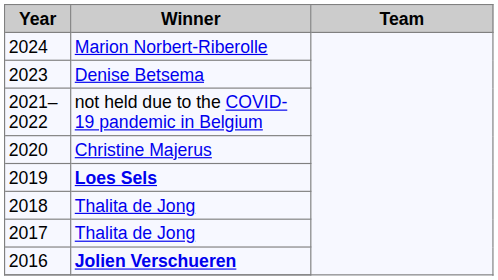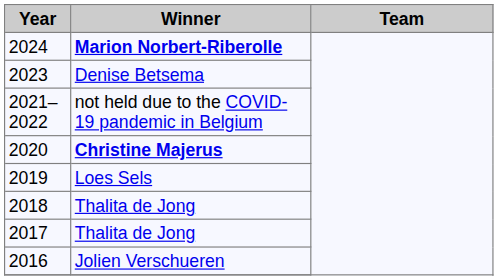(171, 46) normal -> (179, 46) bold
(143, 150) normal -> (149, 150) bold
(116, 177) bold -> (113, 177) normal
(156, 261) bold -> (150, 261) normal
